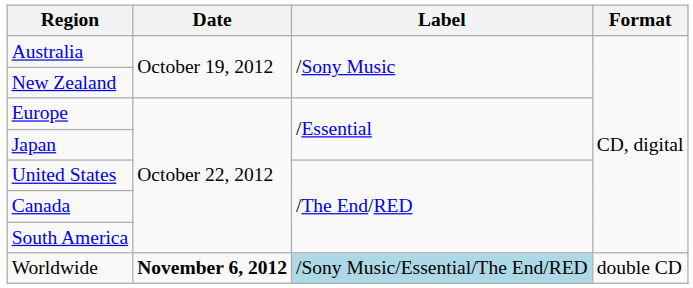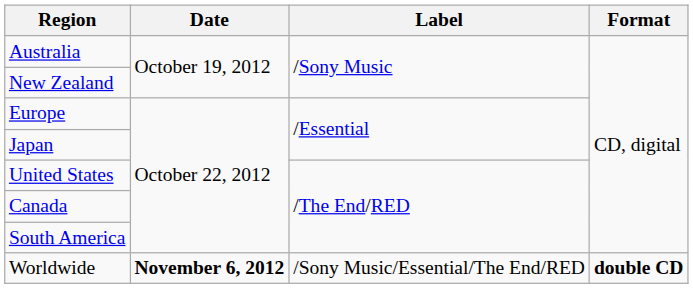(442, 268) lightblue background -> (439, 268) no background
(639, 268) normal -> (639, 268) bold
